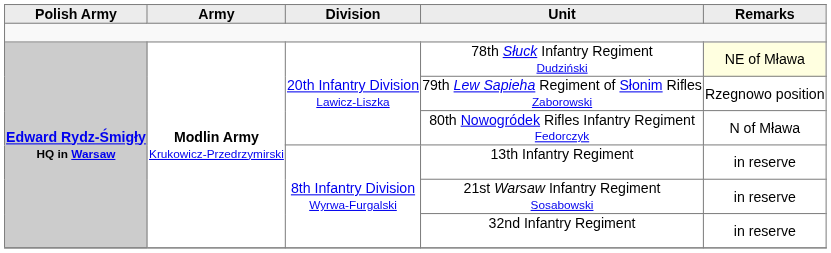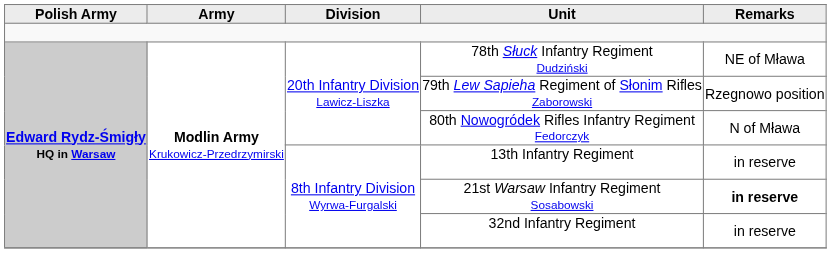(765, 59) lightyellow background -> (765, 59) no background
(765, 196) normal -> (765, 196) bold
